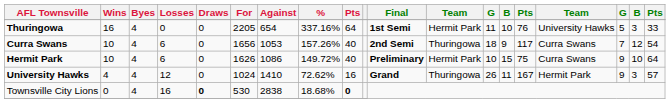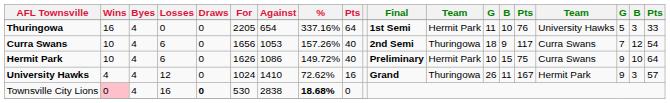(106, 90) no background -> (106, 90) pink background
(318, 90) normal -> (318, 90) bold
(348, 90) bold -> (348, 90) normal
